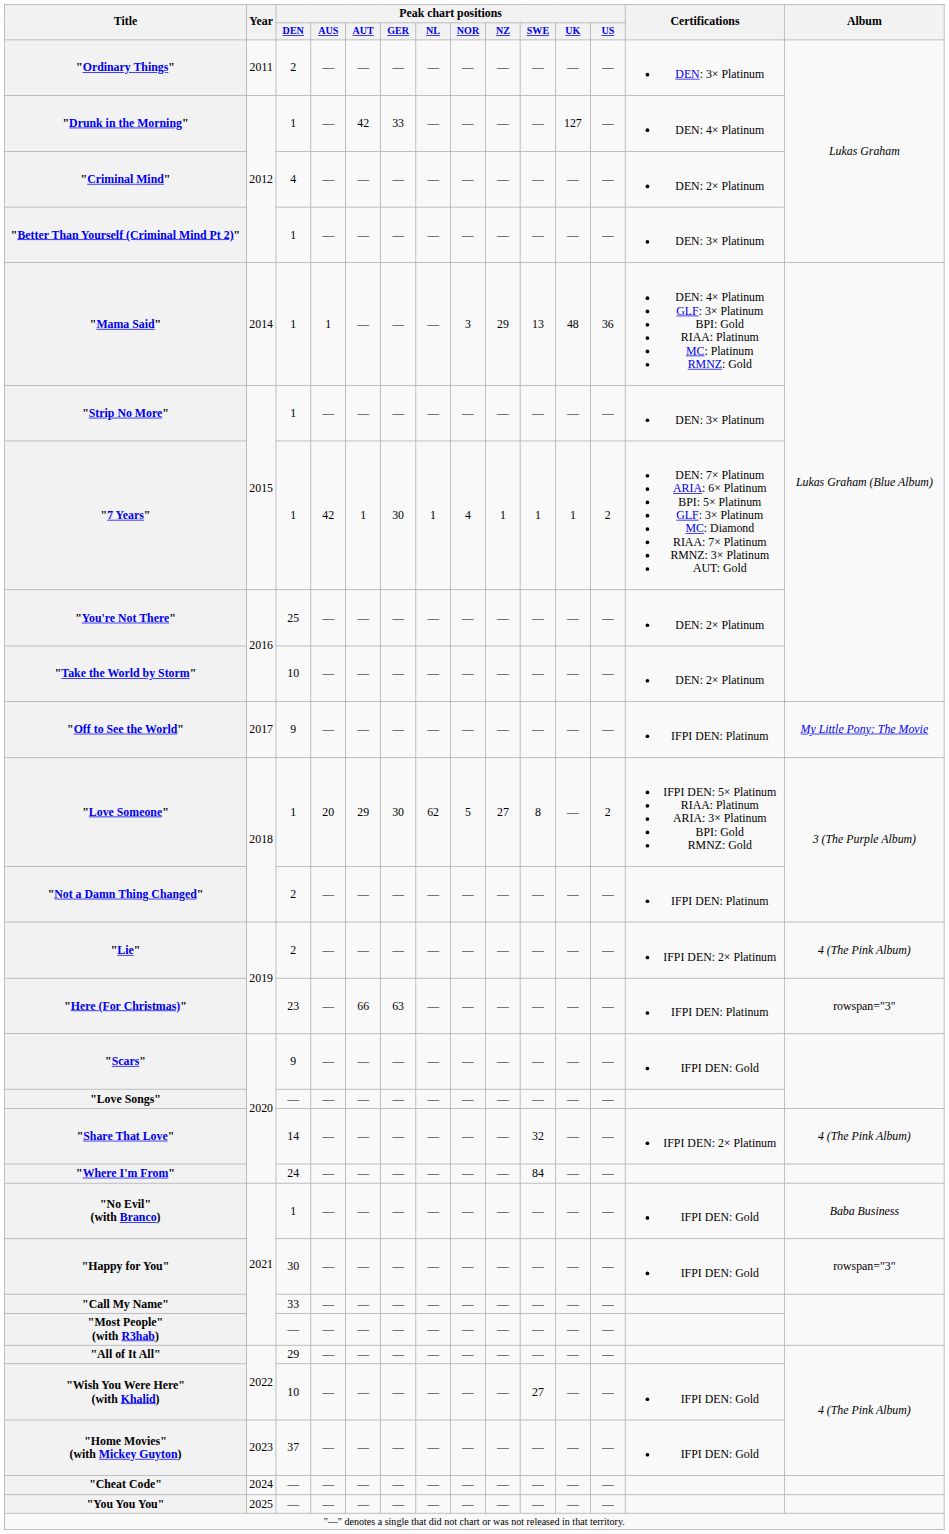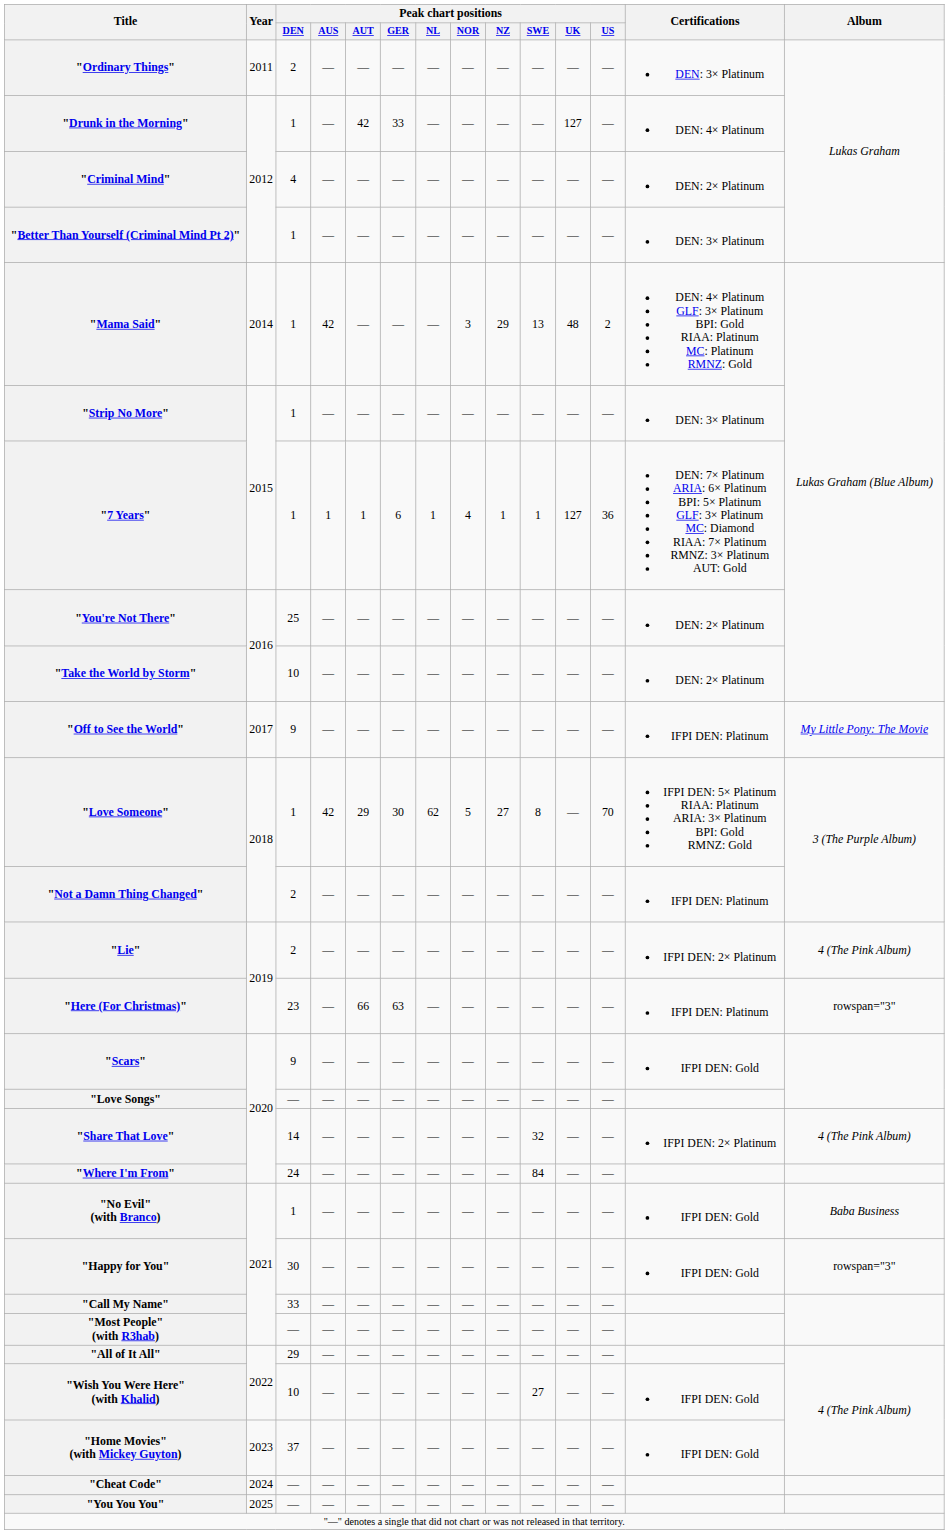(328, 324) 1 -> (328, 324) 42
(608, 324) 36 -> (608, 324) 2
(328, 515) 42 -> (328, 515) 1
(398, 515) 30 -> (398, 515) 6
(573, 515) 1 -> (573, 515) 127
(608, 515) 2 -> (608, 515) 36
(328, 812) 20 -> (328, 812) 42
(608, 812) 2 -> (608, 812) 70
